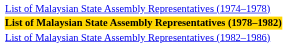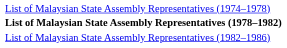(143, 23) gold background -> (143, 23) no background
